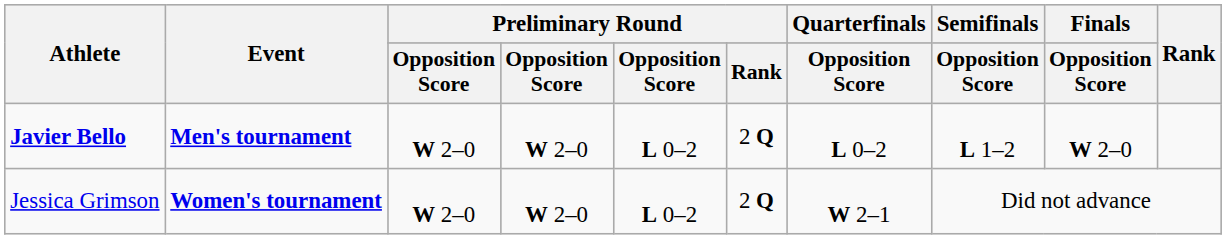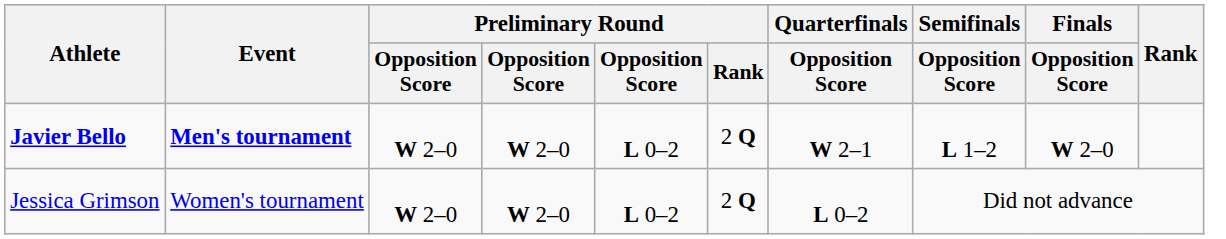(859, 149) L 0–2 -> (841, 149) W 2–1
(276, 201) bold -> (267, 201) normal
(859, 214) W 2–1 -> (841, 214) L 0–2
